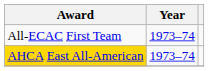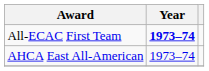(172, 35) normal -> (172, 35) bold
(75, 55) gold background -> (75, 55) no background
